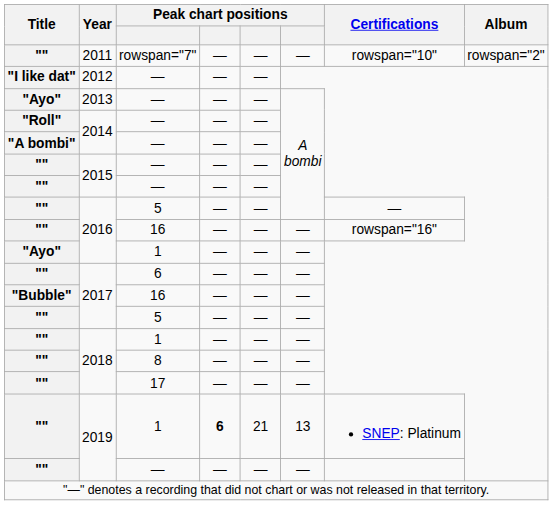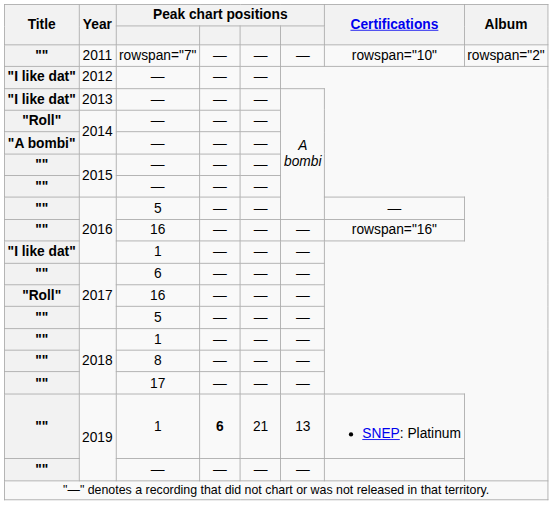(42, 99) "Ayo" -> (42, 99) "I like dat"
(42, 252) "Ayo" -> (42, 252) "I like dat"
(42, 295) "Bubble" -> (42, 295) "Roll"
